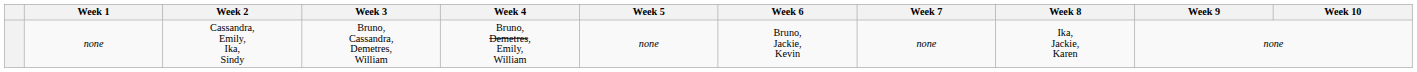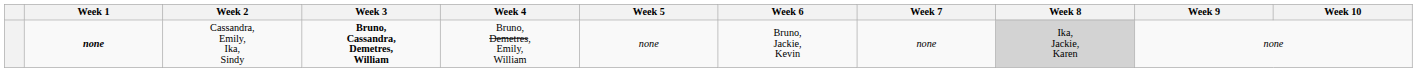(94, 44) normal -> (94, 44) bold
(371, 44) normal -> (371, 44) bold
(1065, 44) no background -> (1065, 44) lightgrey background
